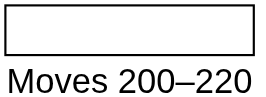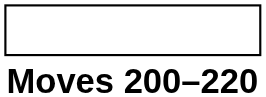(129, 81) normal -> (132, 81) bold
